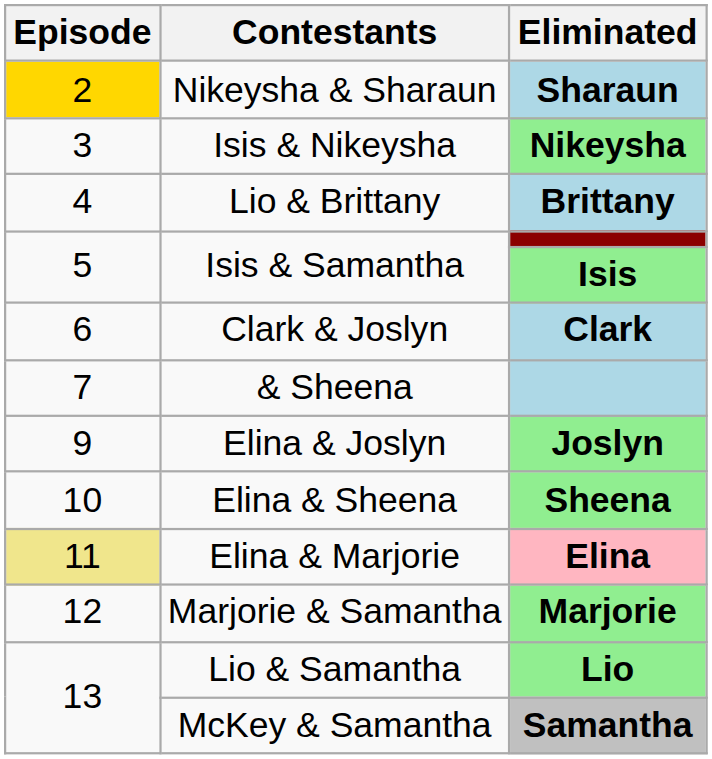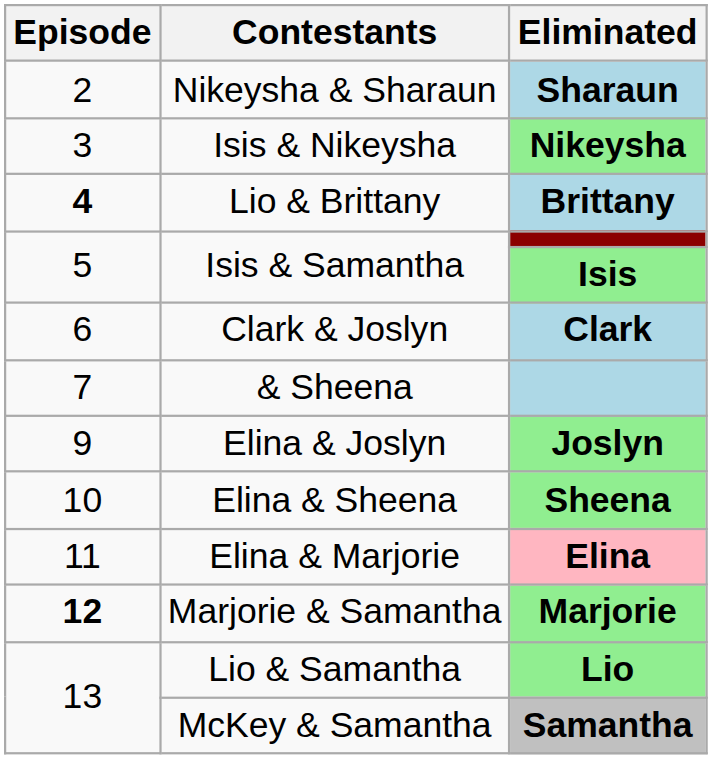(82, 88) gold background -> (82, 88) no background
(82, 201) normal -> (82, 201) bold
(82, 556) khaki background -> (82, 556) no background
(82, 612) normal -> (82, 612) bold
